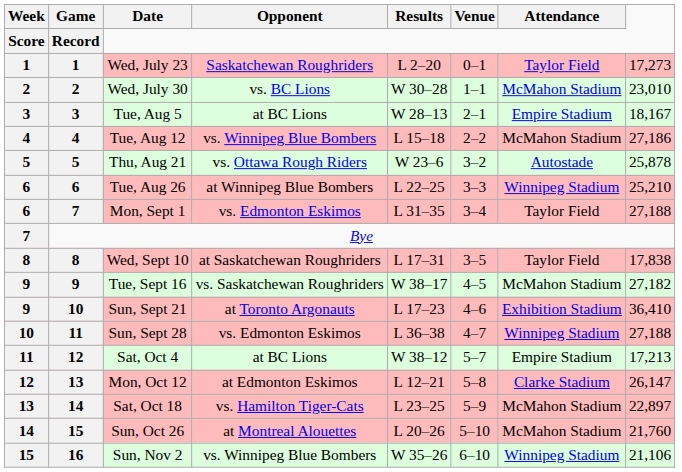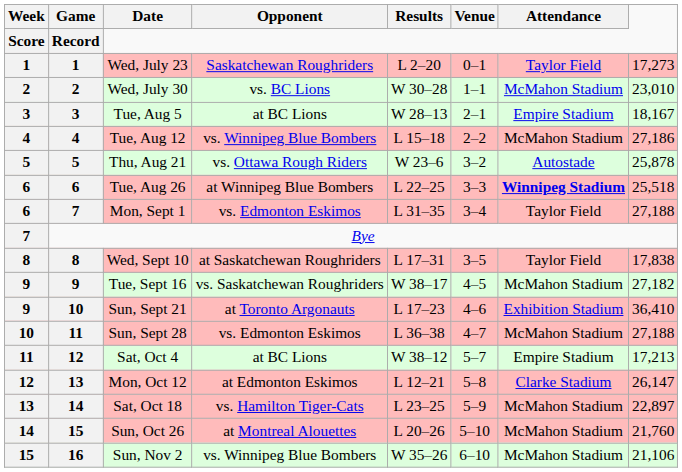(562, 187) normal -> (563, 187) bold
(650, 187) 25,210 -> (653, 187) 25,518
(562, 333) Winnipeg Stadium -> (563, 333) McMahon Stadium
(562, 455) Winnipeg Stadium -> (563, 455) McMahon Stadium
